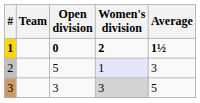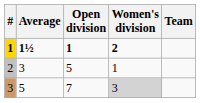columns swapped: (33, 21) <-> (172, 21)
(56, 48) 0 -> (69, 48) 1
(101, 68) lavender background -> (115, 68) no background
(56, 88) 3 -> (69, 88) 7
